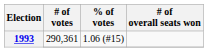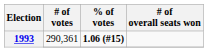(103, 39) normal -> (103, 39) bold
